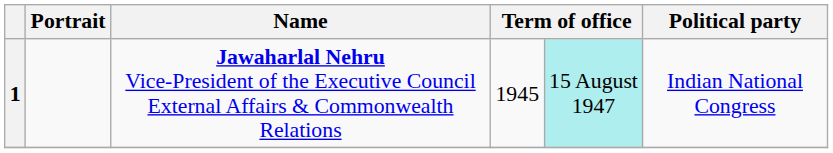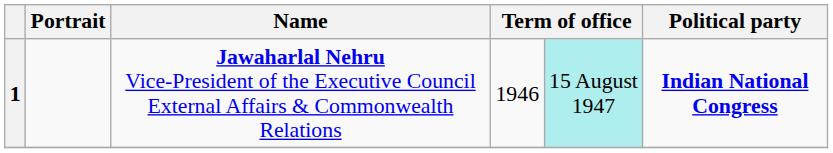(517, 92) 1945 -> (517, 92) 1946
(735, 92) normal -> (735, 92) bold
